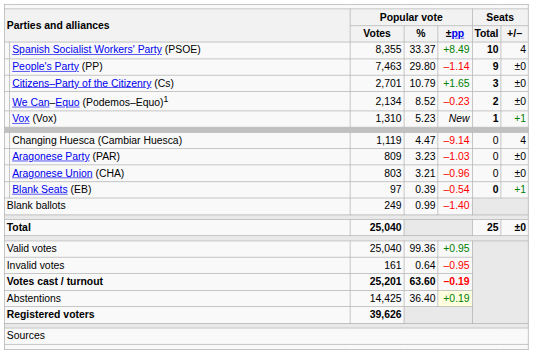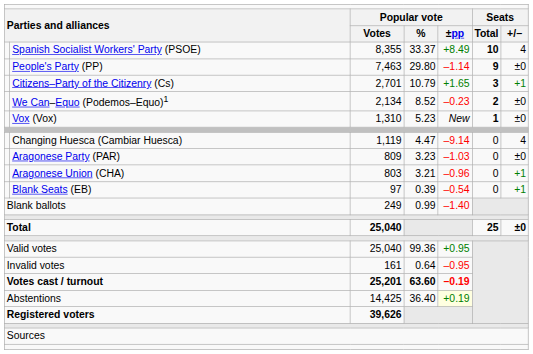(520, 83) ±0 -> (520, 83) +1
(520, 119) +1 -> (520, 119) ±0
(520, 173) ±0 -> (520, 173) +1
(496, 190) bold -> (496, 190) normal
